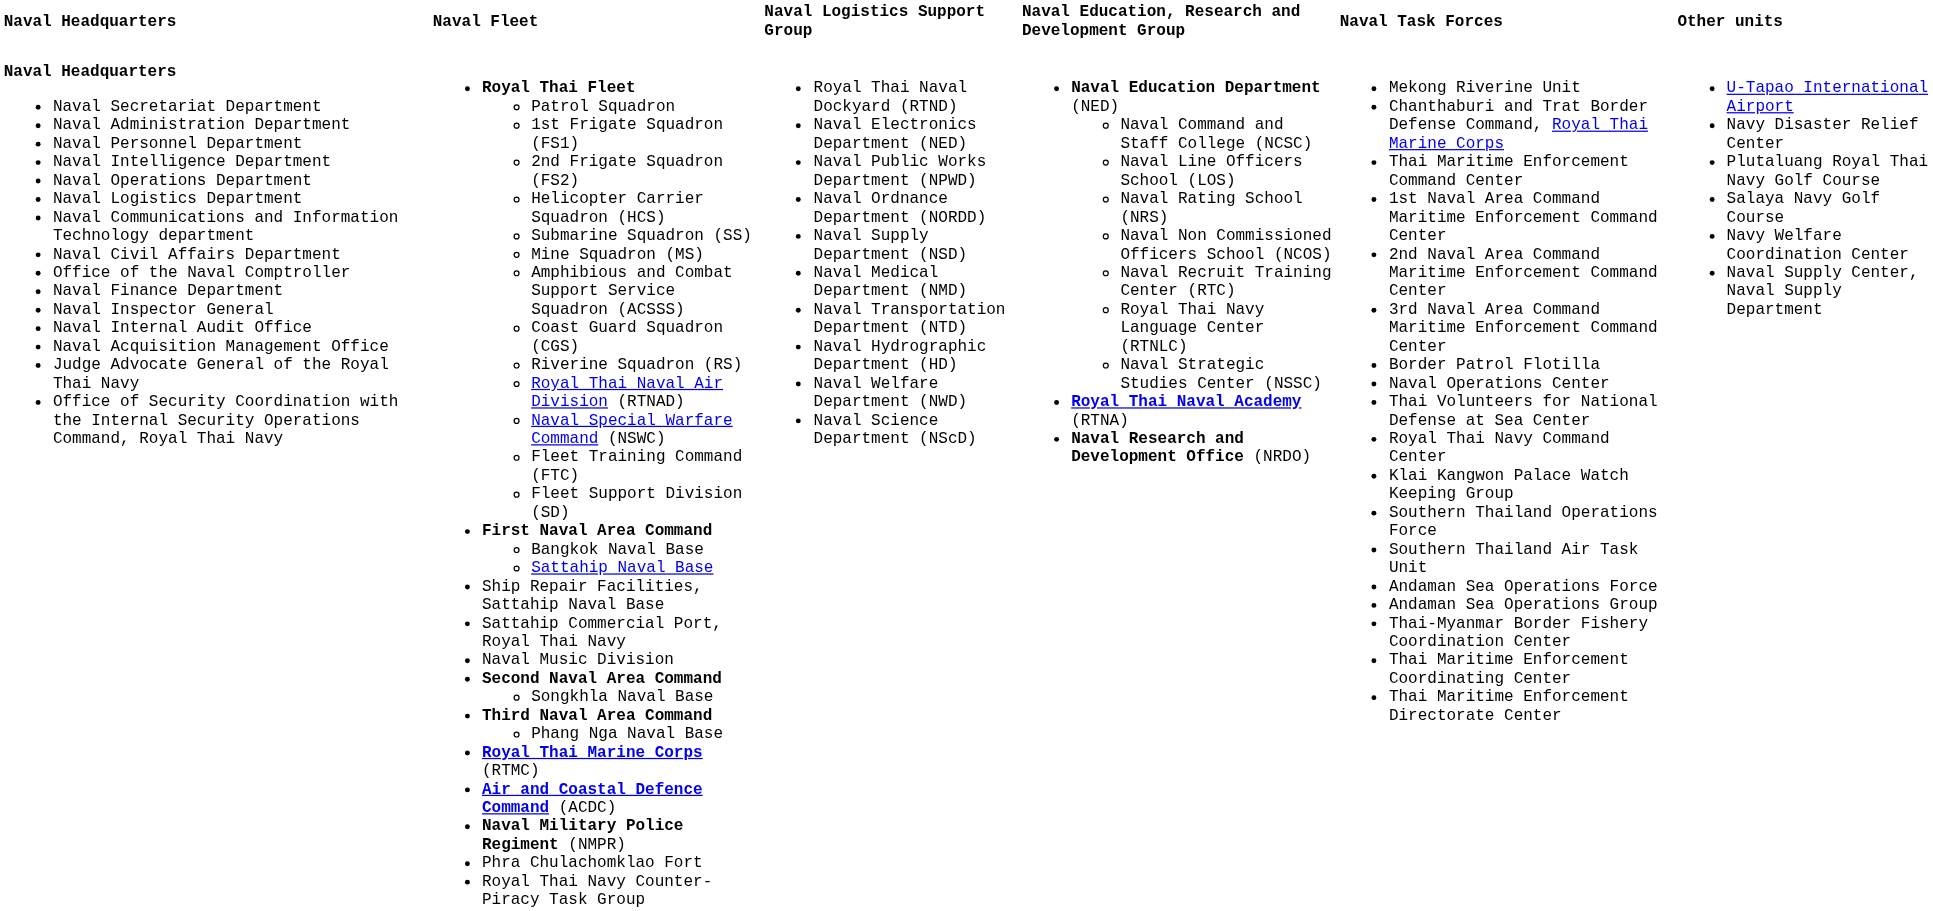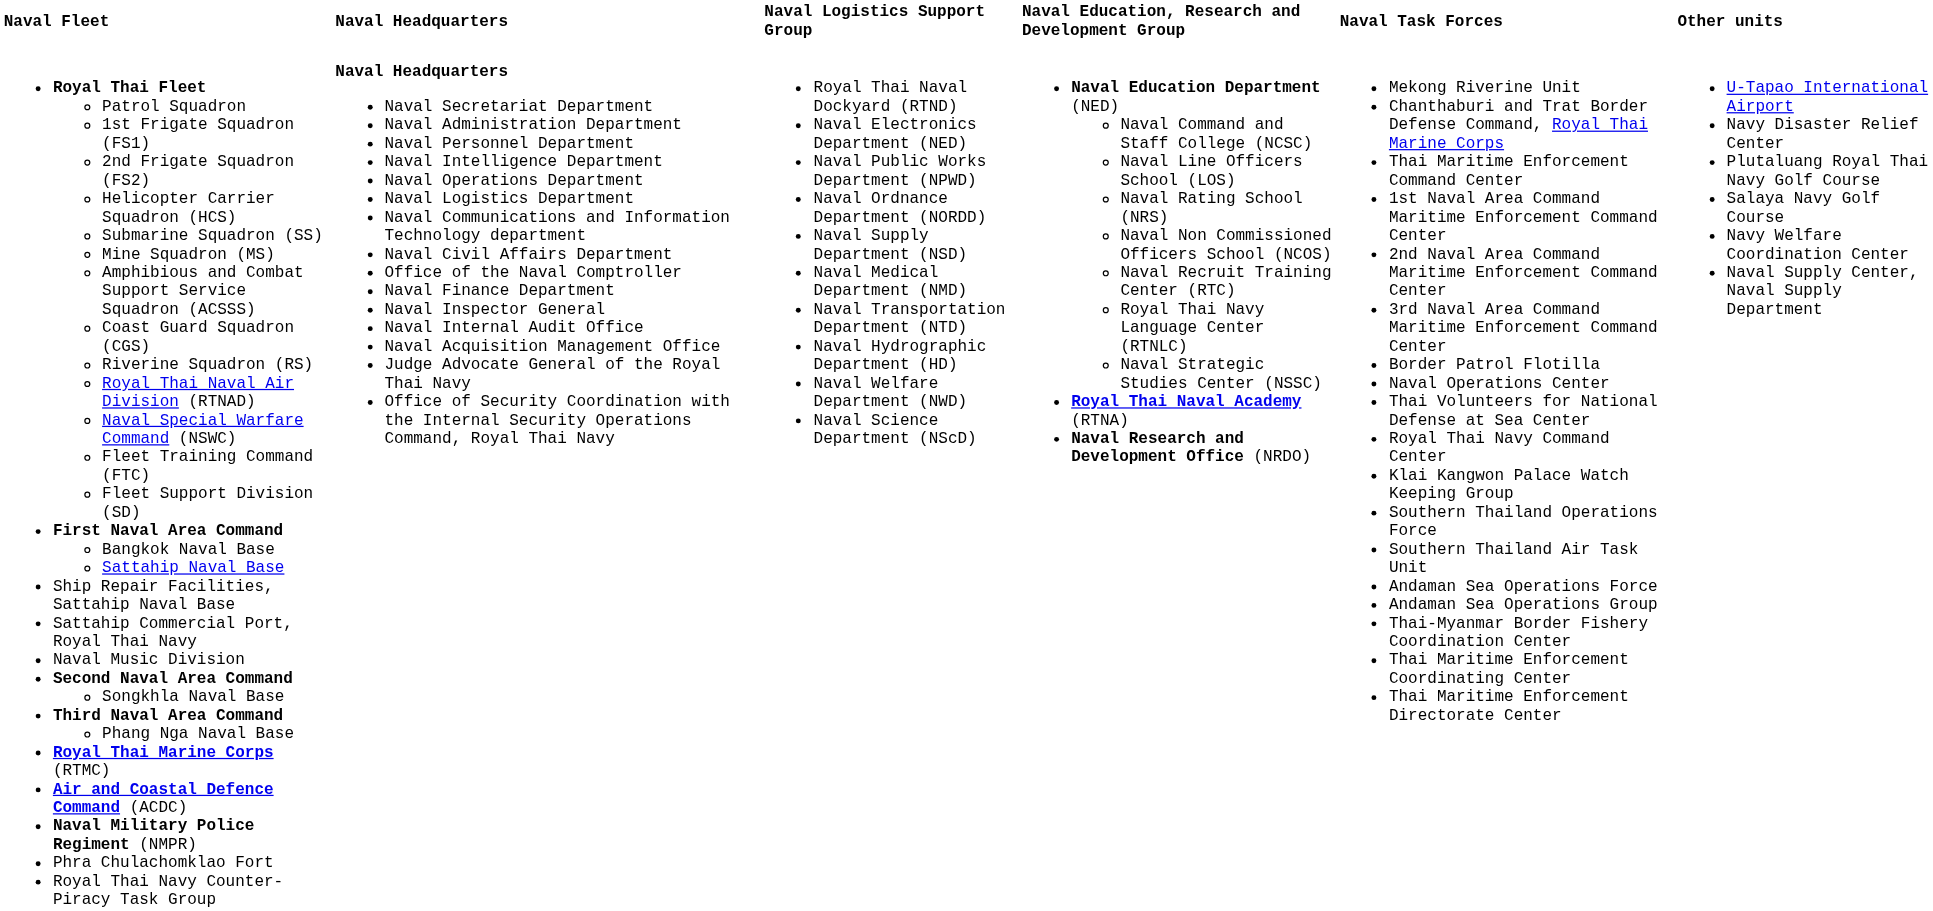columns swapped: (90, 21) <-> (486, 21)
